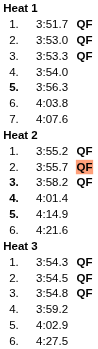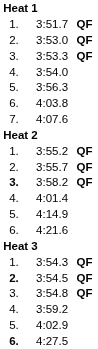(14, 87) bold -> (14, 87) normal
(85, 167) lightsalmon background -> (85, 167) no background
(14, 198) bold -> (14, 198) normal
(14, 214) bold -> (14, 214) normal
(14, 278) normal -> (14, 278) bold
(14, 341) normal -> (14, 341) bold
